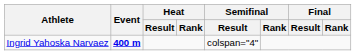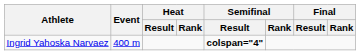(127, 43) bold -> (127, 43) normal
(233, 43) normal -> (235, 43) bold
